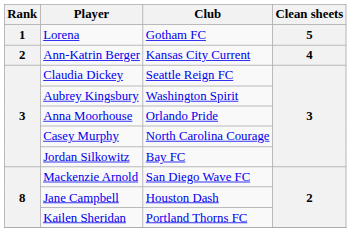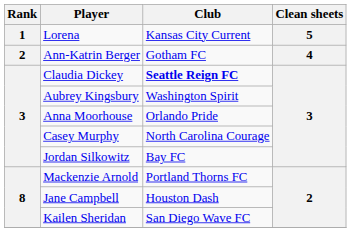(176, 34) Gotham FC -> (198, 34) Kansas City Current
(198, 55) Kansas City Current -> (176, 55) Gotham FC
(190, 75) normal -> (192, 75) bold
(198, 177) San Diego Wave FC -> (197, 177) Portland Thorns FC
(197, 217) Portland Thorns FC -> (198, 217) San Diego Wave FC
